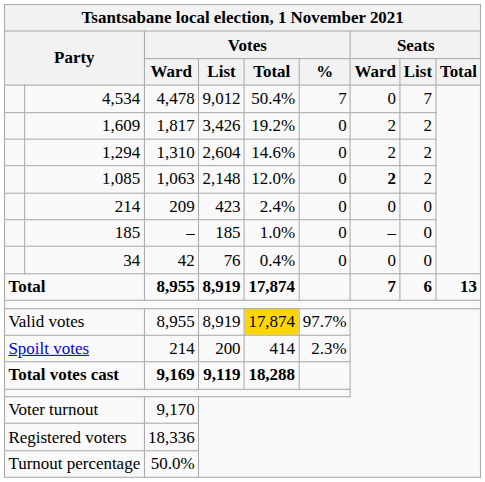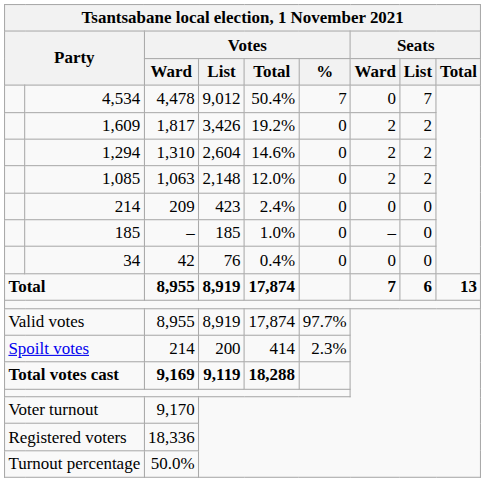(392, 179) bold -> (392, 179) normal
(272, 321) gold background -> (272, 321) no background
